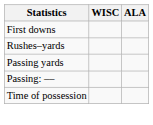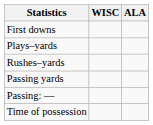+ row: (32, 46)
